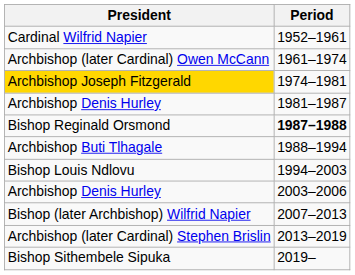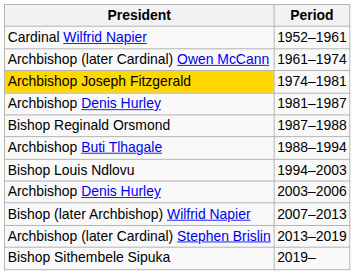(312, 125) bold -> (312, 125) normal
